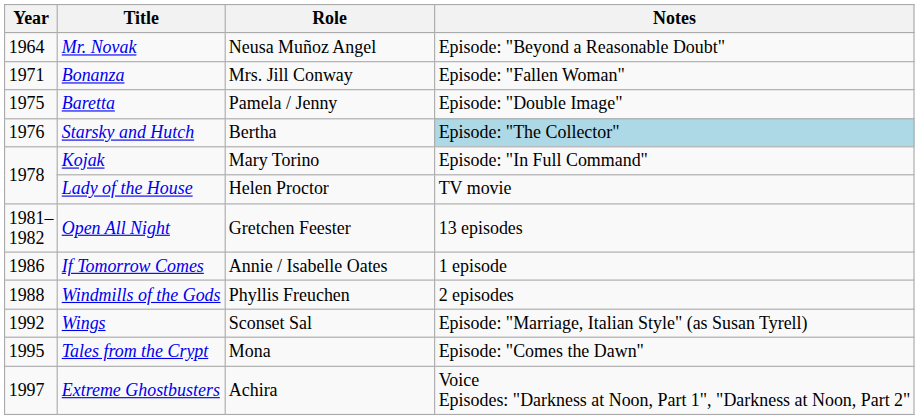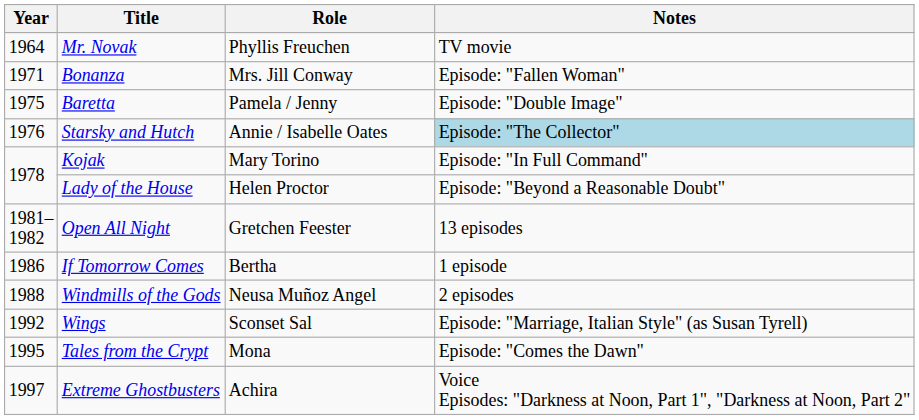(302, 47) Neusa Muñoz Angel -> (289, 47) Phyllis Freuchen
(582, 47) Episode: "Beyond a Reasonable Doubt" -> (475, 47) TV movie
(253, 132) Bertha -> (308, 132) Annie / Isabelle Oates
(475, 189) TV movie -> (582, 189) Episode: "Beyond a Reasonable Doubt"
(308, 266) Annie / Isabelle Oates -> (253, 266) Bertha
(289, 294) Phyllis Freuchen -> (302, 294) Neusa Muñoz Angel
